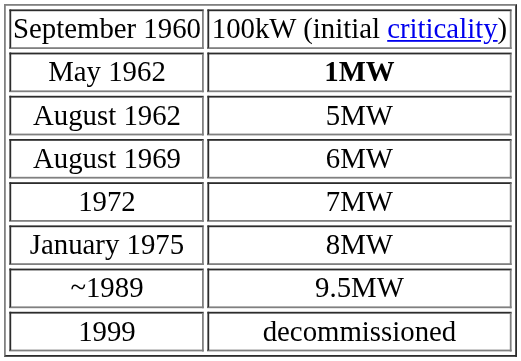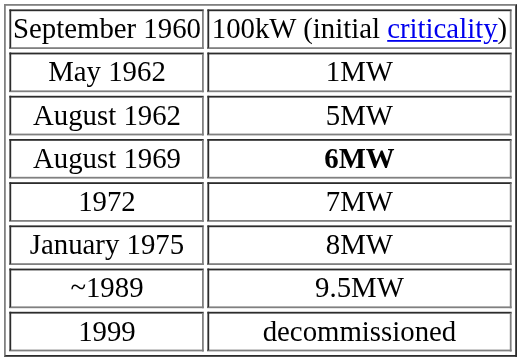(359, 72) bold -> (359, 71) normal
(359, 158) normal -> (359, 158) bold
